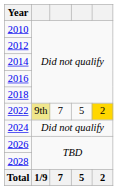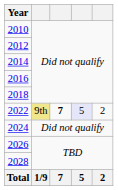(60, 111) normal -> (60, 111) bold
(82, 111) no background -> (82, 111) lavender background
(103, 111) gold background -> (103, 111) no background
